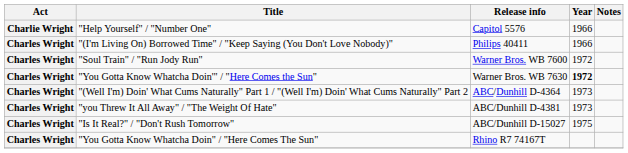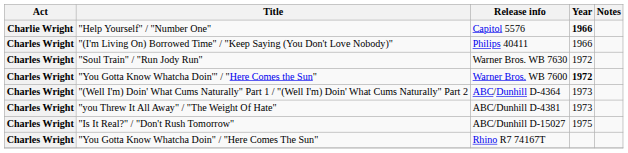(582, 28) normal -> (582, 28) bold
(520, 60) Warner Bros. WB 7600 -> (520, 60) Warner Bros. WB 7630
(520, 76) Warner Bros. WB 7630 -> (520, 76) Warner Bros. WB 7600
